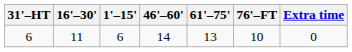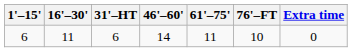columns swapped: (120, 15) <-> (29, 15)
(210, 36) 13 -> (210, 36) 11
